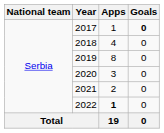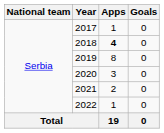(144, 27) bold -> (144, 27) normal
(113, 43) normal -> (113, 43) bold
(113, 105) bold -> (113, 105) normal
